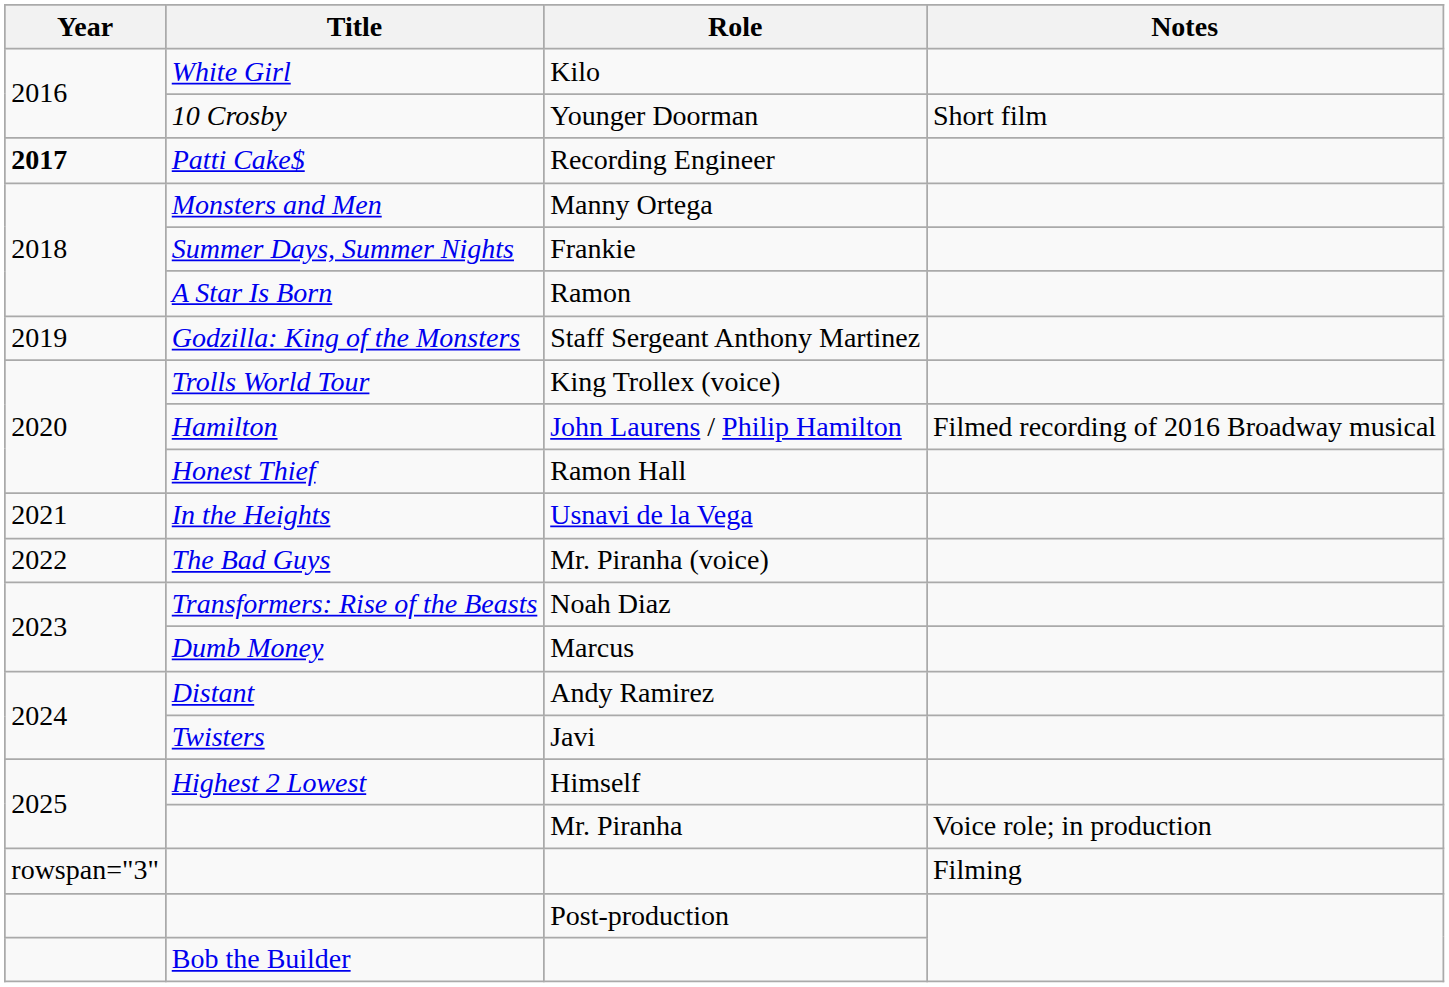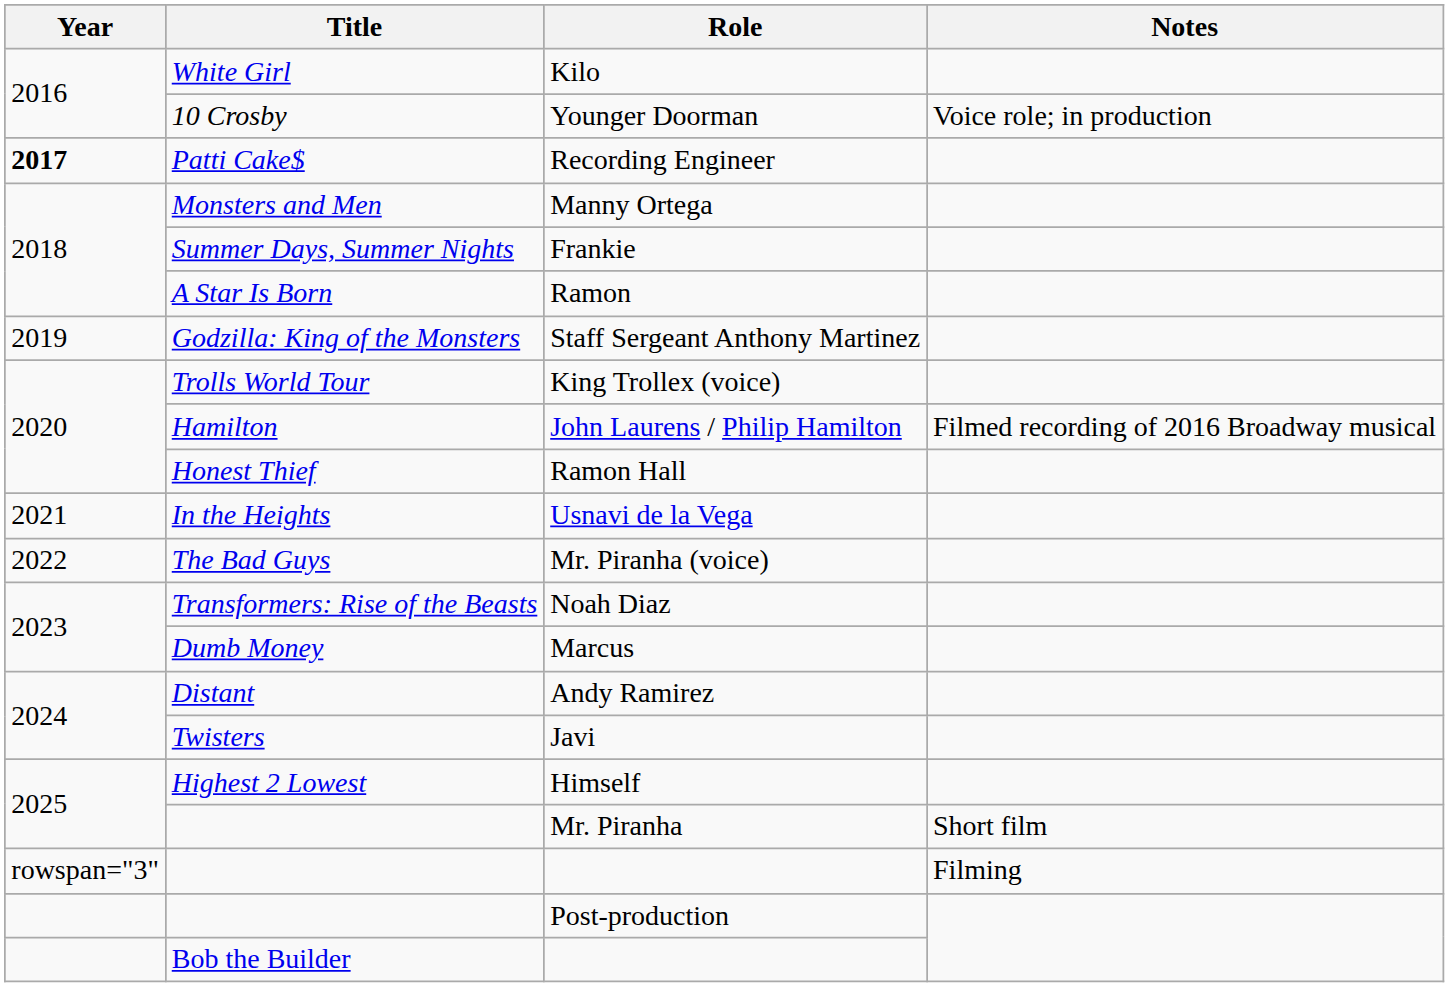(990, 115) Short film -> (1072, 115) Voice role; in production
(1072, 826) Voice role; in production -> (990, 826) Short film
